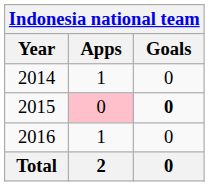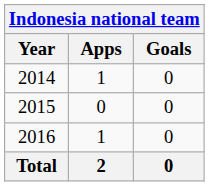(101, 107) pink background -> (101, 107) no background
(169, 107) bold -> (169, 107) normal
